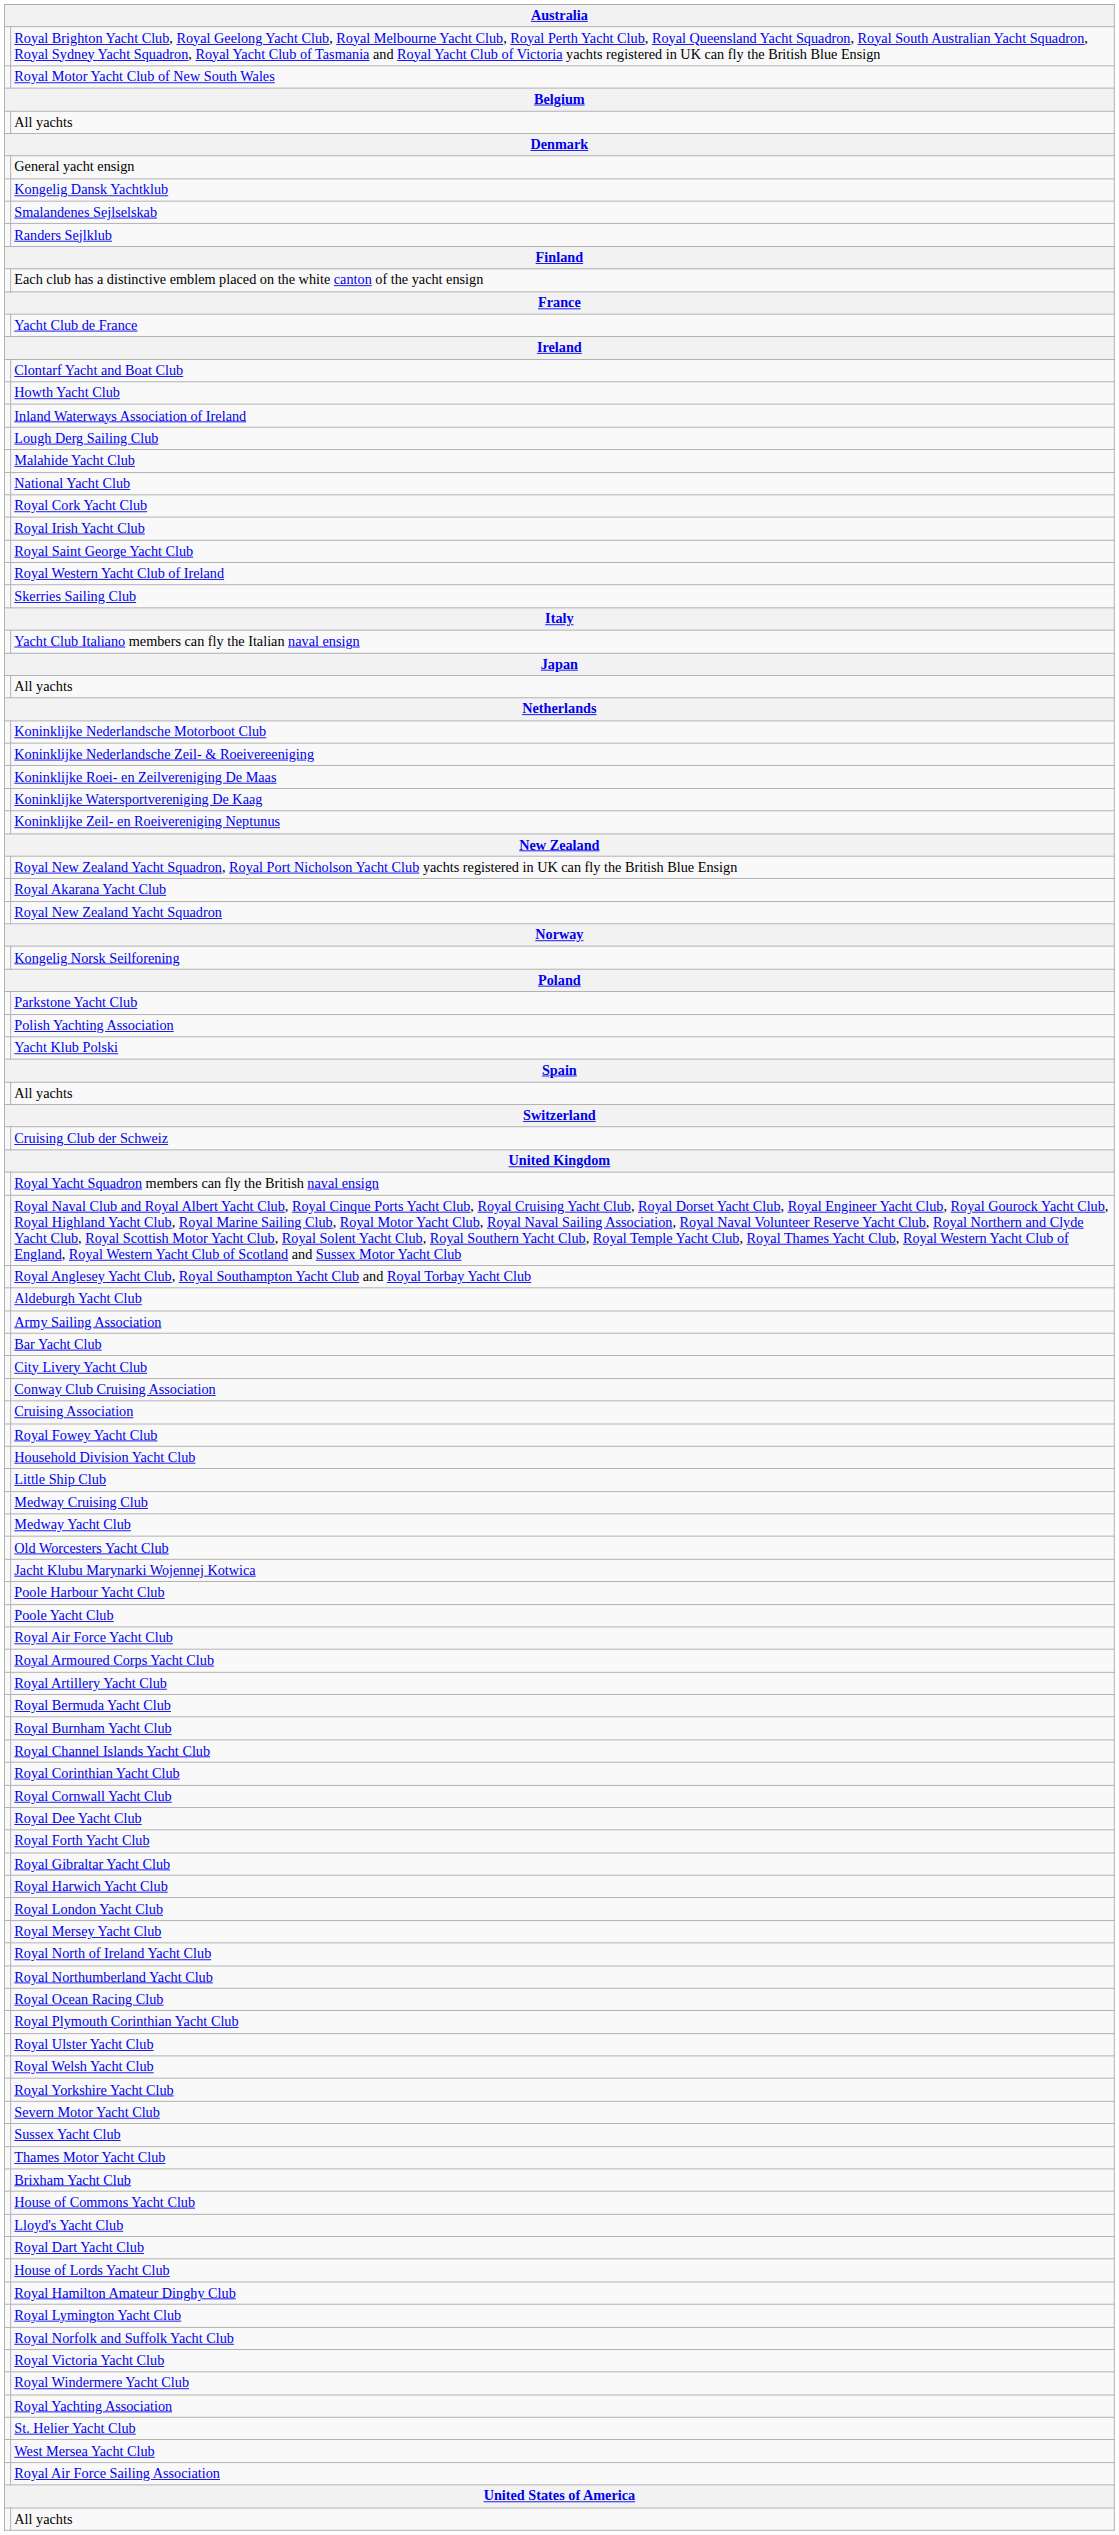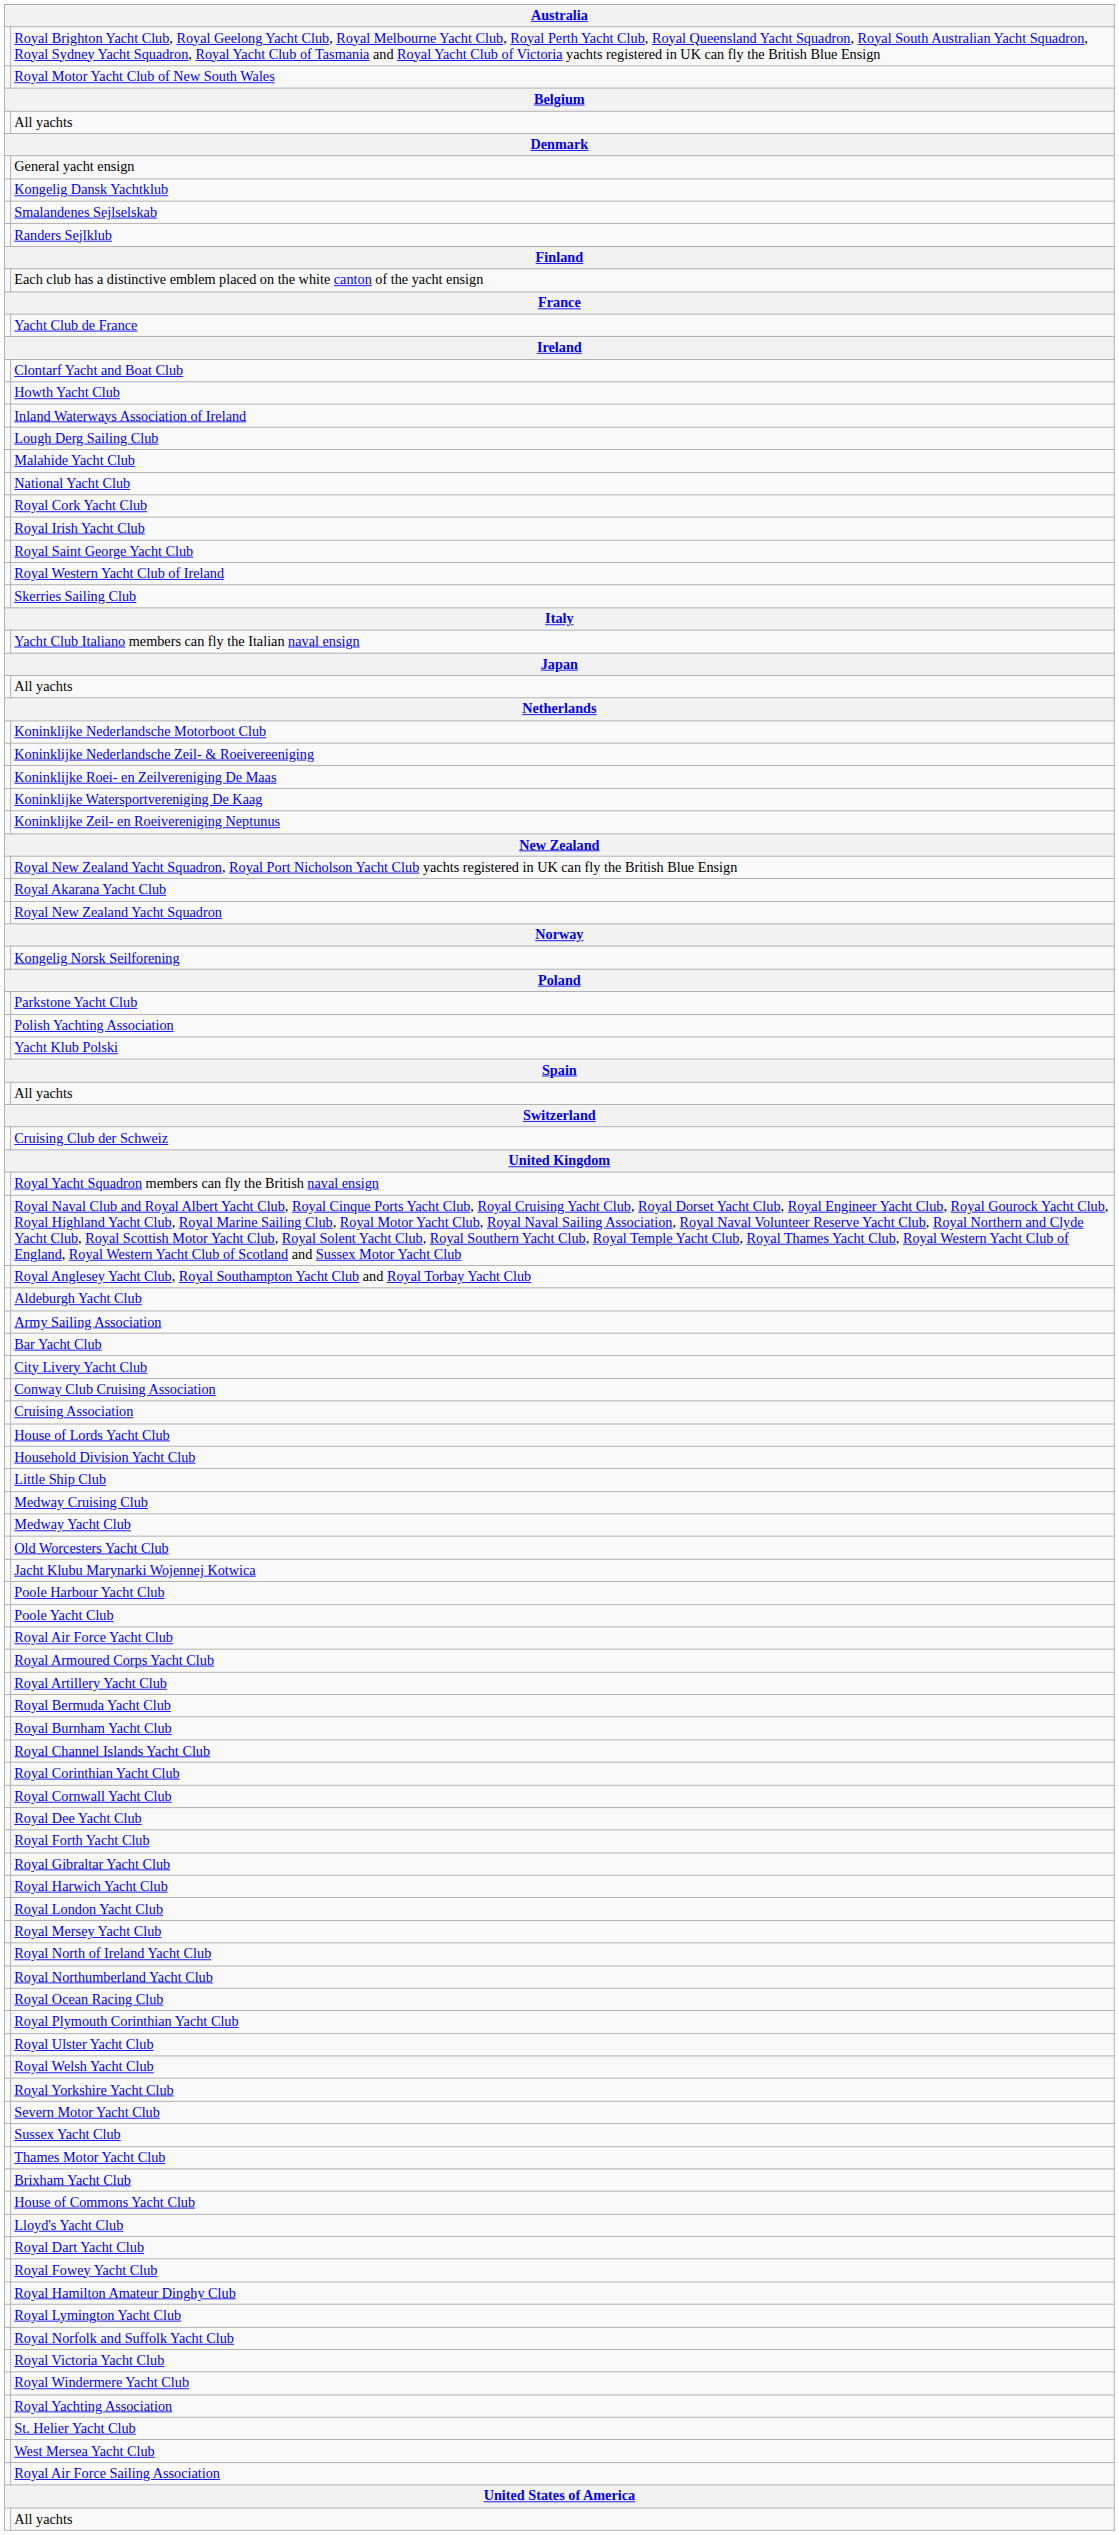(86, 1434) Royal Fowey Yacht Club -> (92, 1434) House of Lords Yacht Club
(92, 2270) House of Lords Yacht Club -> (86, 2270) Royal Fowey Yacht Club
